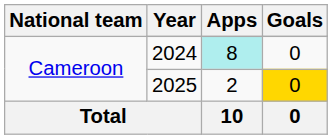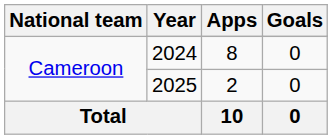(232, 52) paleturquoise background -> (232, 52) no background
(295, 85) gold background -> (295, 85) no background
